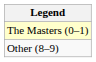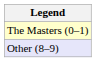(33, 48) no background -> (33, 48) lavender background
